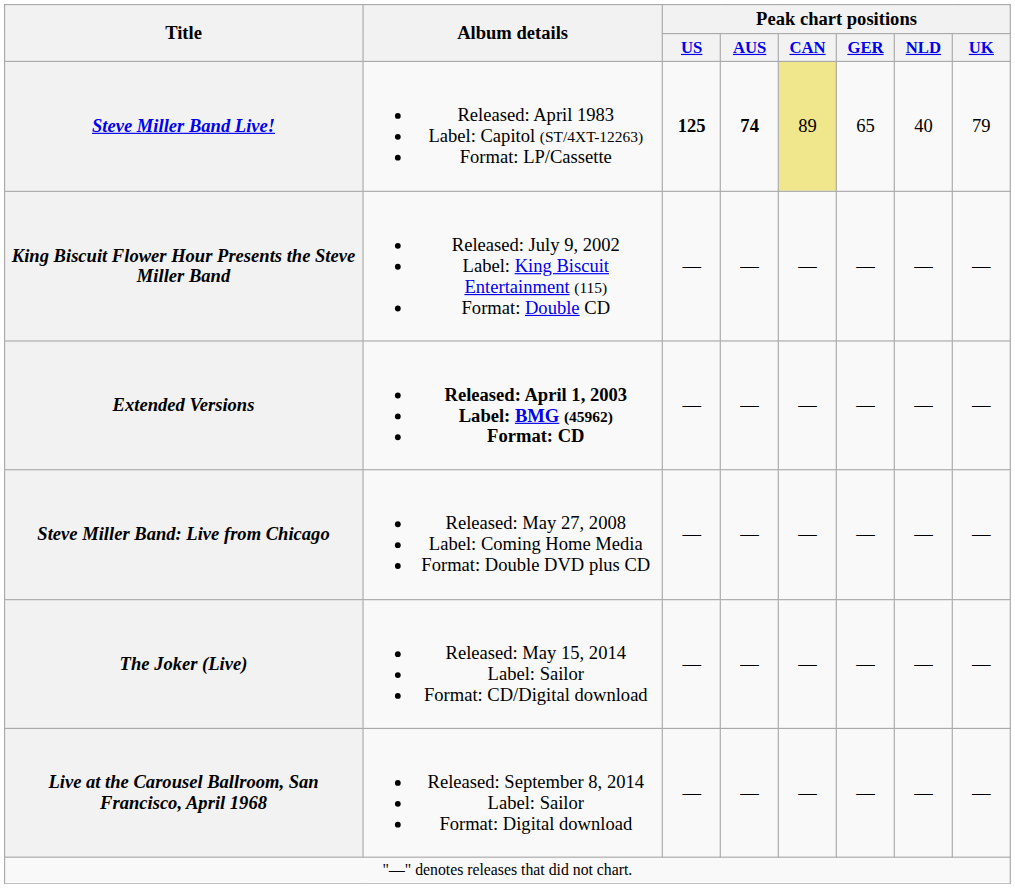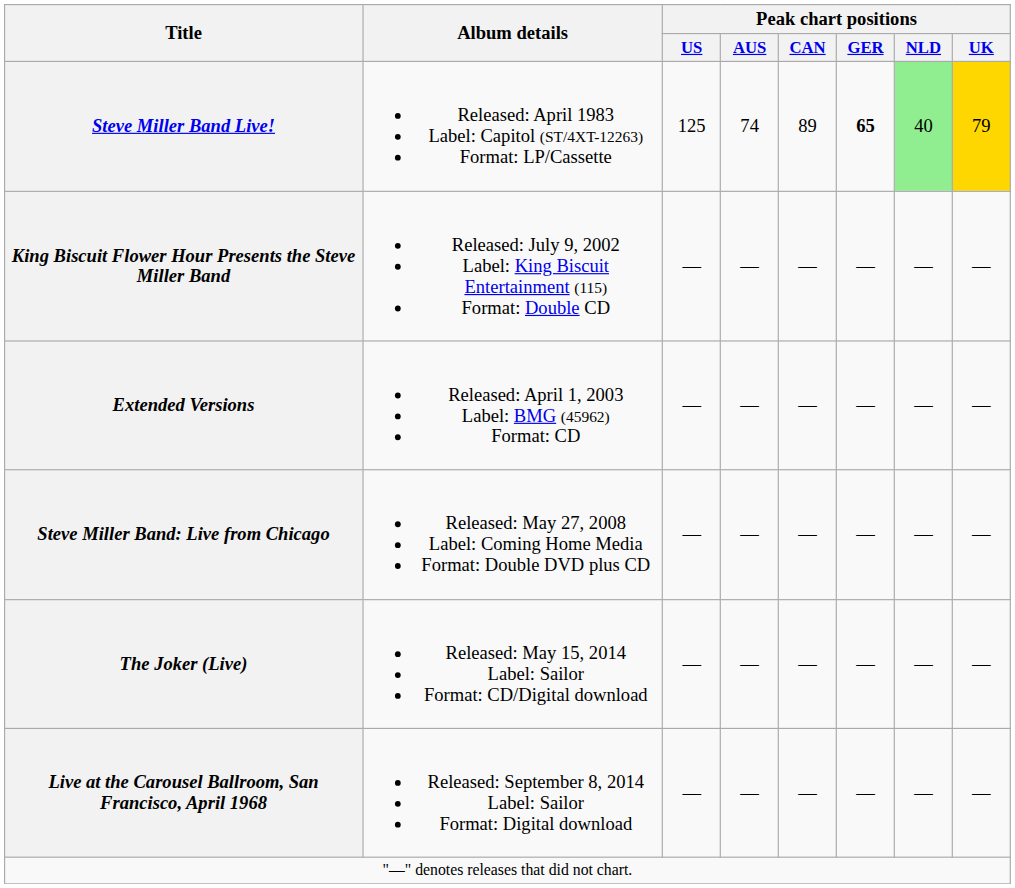(692, 126) bold -> (692, 126) normal
(750, 126) bold -> (750, 126) normal
(808, 126) khaki background -> (808, 126) no background
(865, 126) normal -> (865, 126) bold
(923, 126) no background -> (923, 126) lightgreen background
(981, 126) no background -> (981, 126) gold background
(513, 416) bold -> (513, 416) normal
